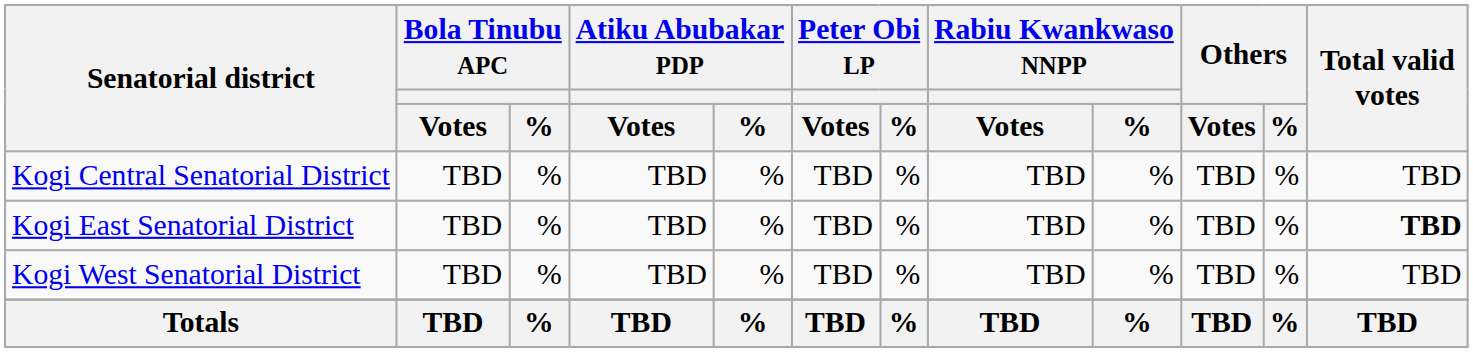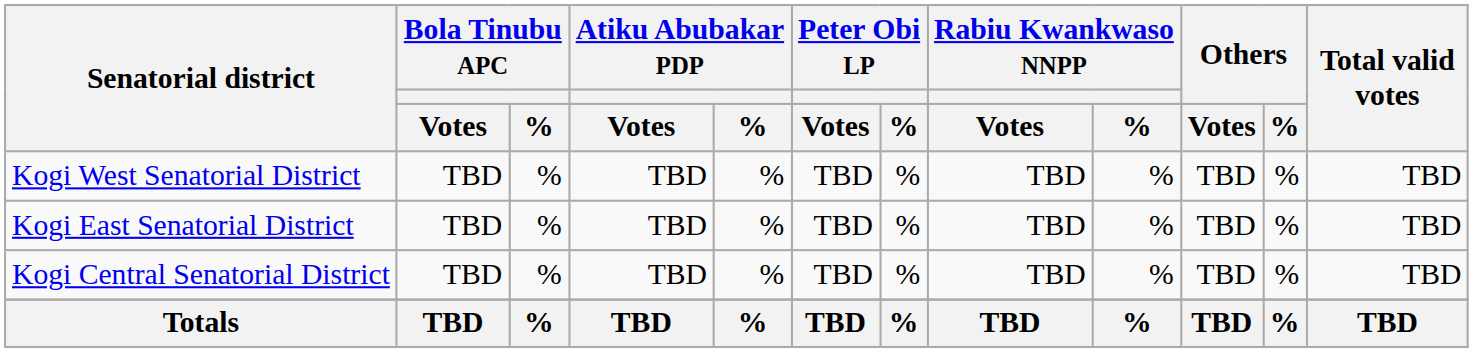rows swapped: (201, 176) <-> (186, 273)
(1431, 225) bold -> (1432, 225) normal
